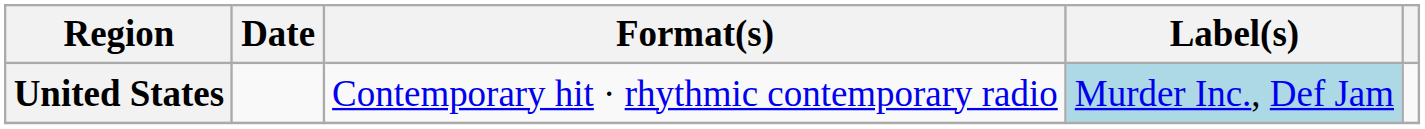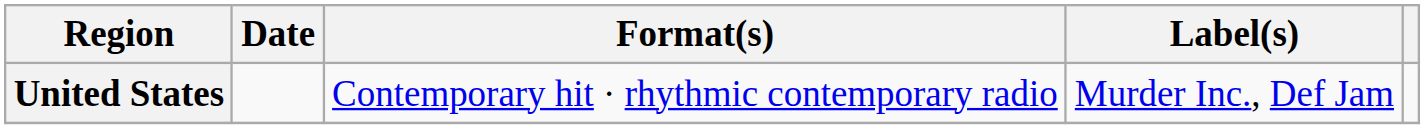(1234, 92) lightblue background -> (1234, 92) no background
